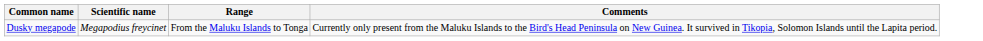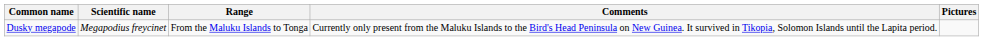+ column: (959, 12)
